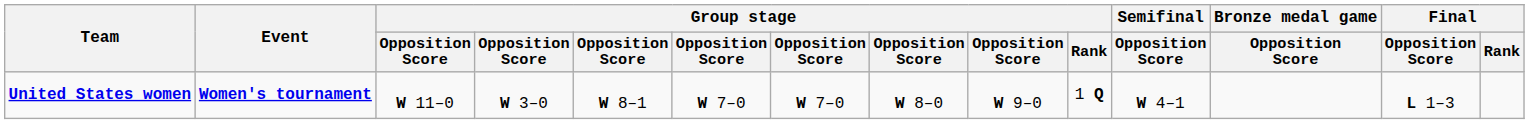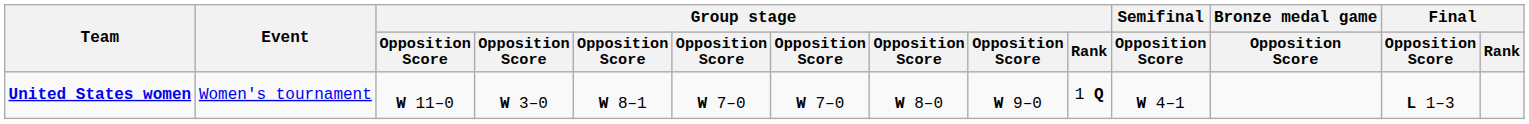(285, 95) bold -> (285, 95) normal
